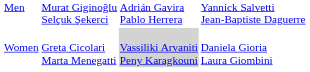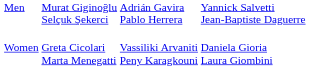(159, 54) lightgrey background -> (159, 54) no background
